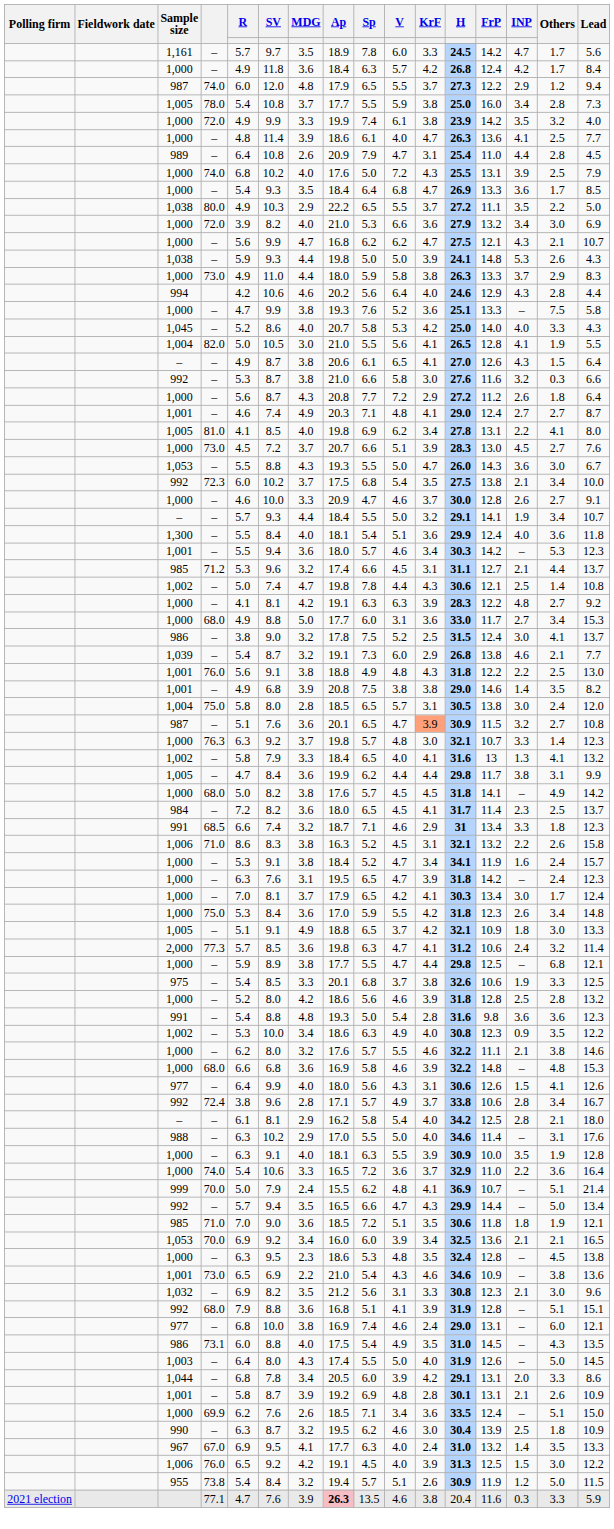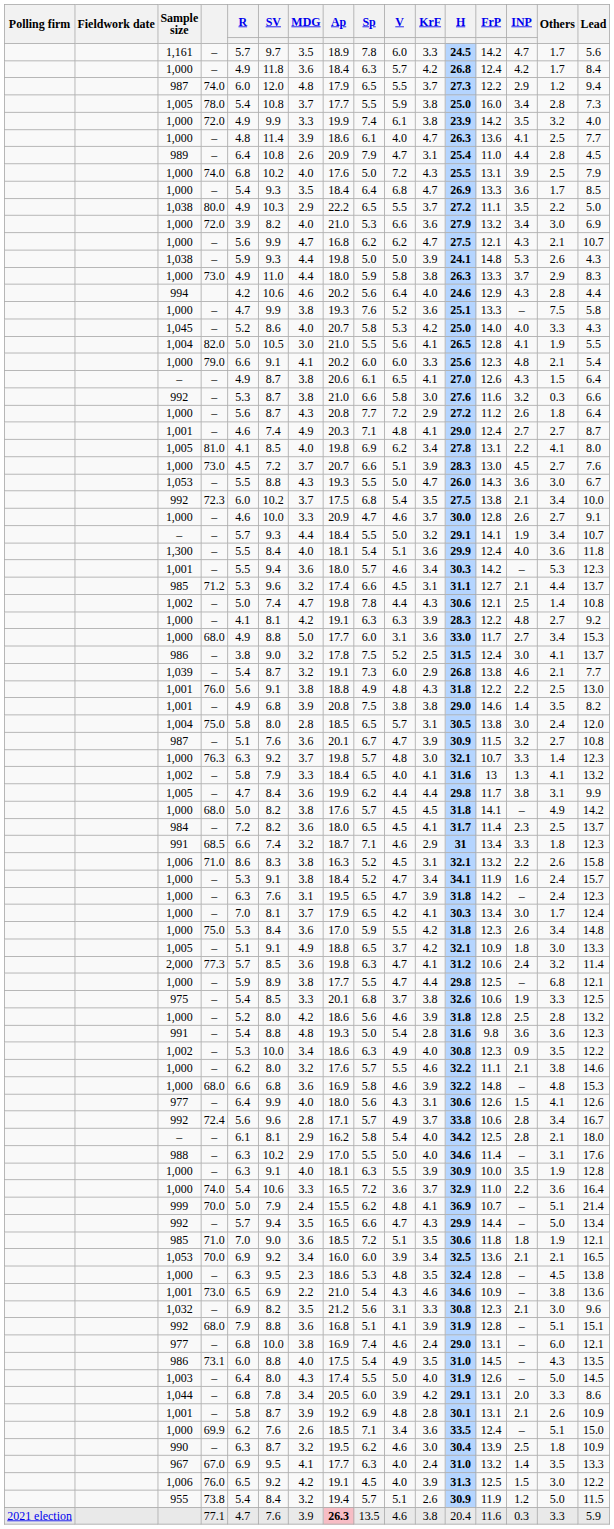+ row: (179, 362)
(369, 724) 6.5 -> (369, 741) 6.7
(430, 724) lightsalmon background -> (430, 741) no background
(243, 1103) 3.8 -> (243, 1120) 5.6
